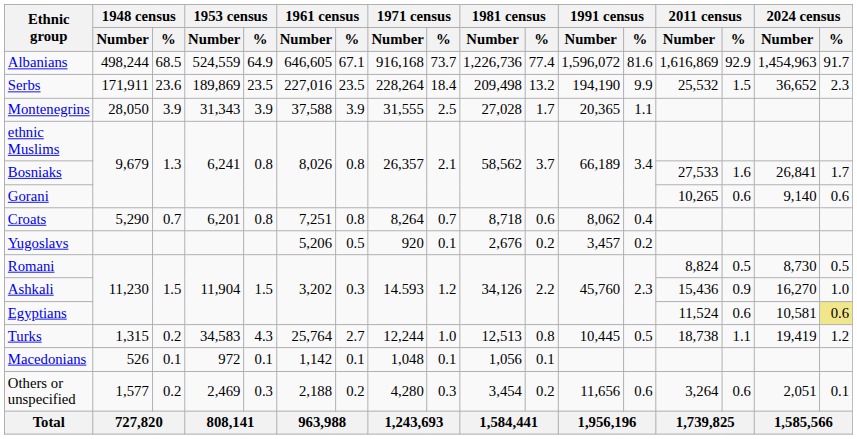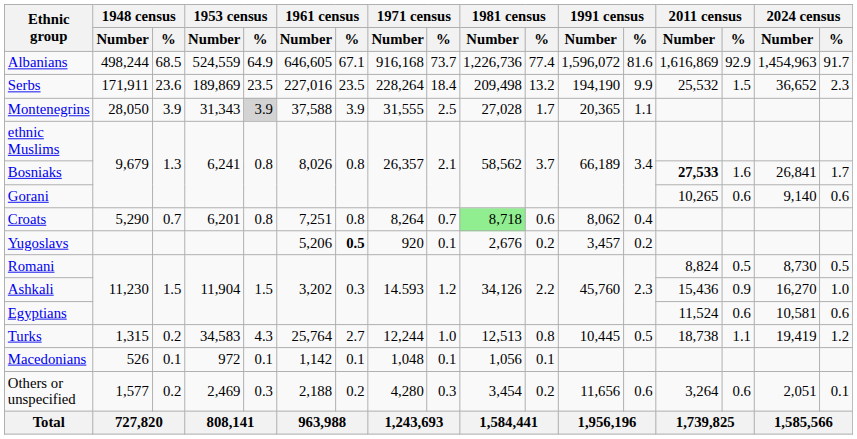(264, 109) no background -> (264, 109) lightgrey background
(698, 172) normal -> (698, 172) bold
(505, 219) no background -> (505, 219) lightgreen background
(355, 242) normal -> (355, 242) bold
(840, 312) khaki background -> (840, 312) no background
